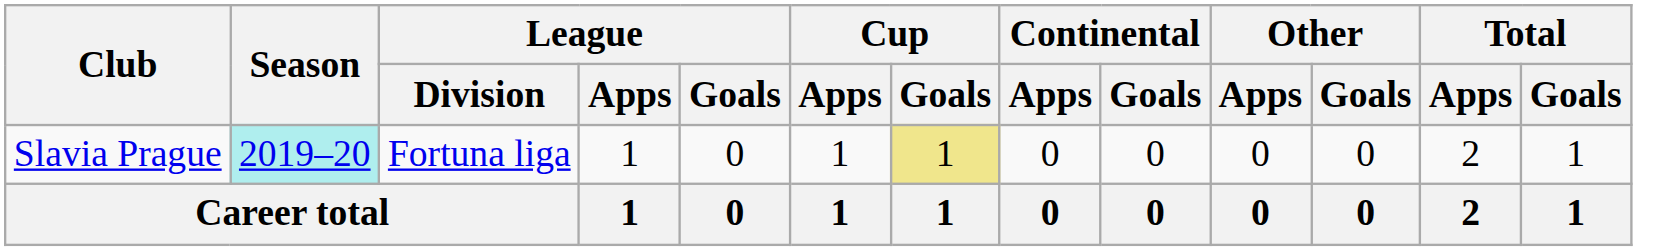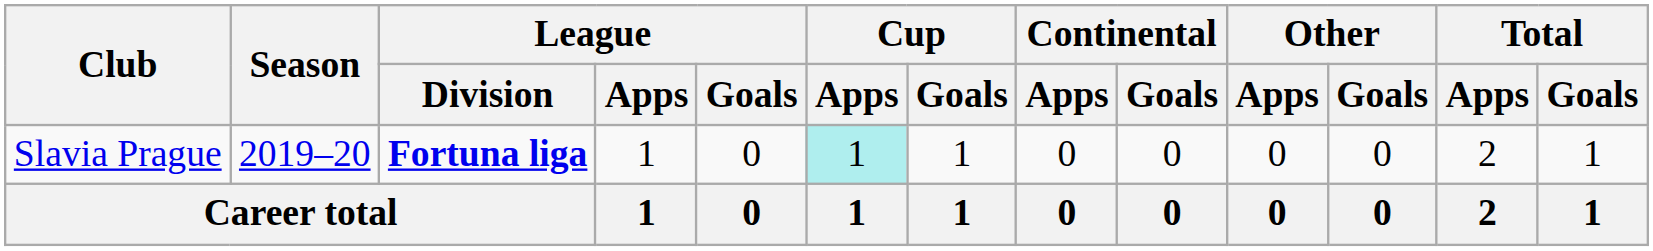(305, 153) paleturquoise background -> (305, 153) no background
(479, 153) normal -> (488, 153) bold
(840, 153) no background -> (857, 153) paleturquoise background
(945, 153) khaki background -> (962, 153) no background
